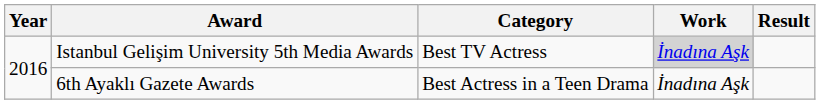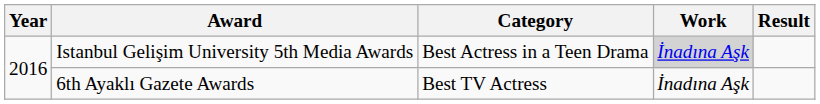(485, 52) Best TV Actress -> (535, 52) Best Actress in a Teen Drama
(535, 83) Best Actress in a Teen Drama -> (485, 83) Best TV Actress
